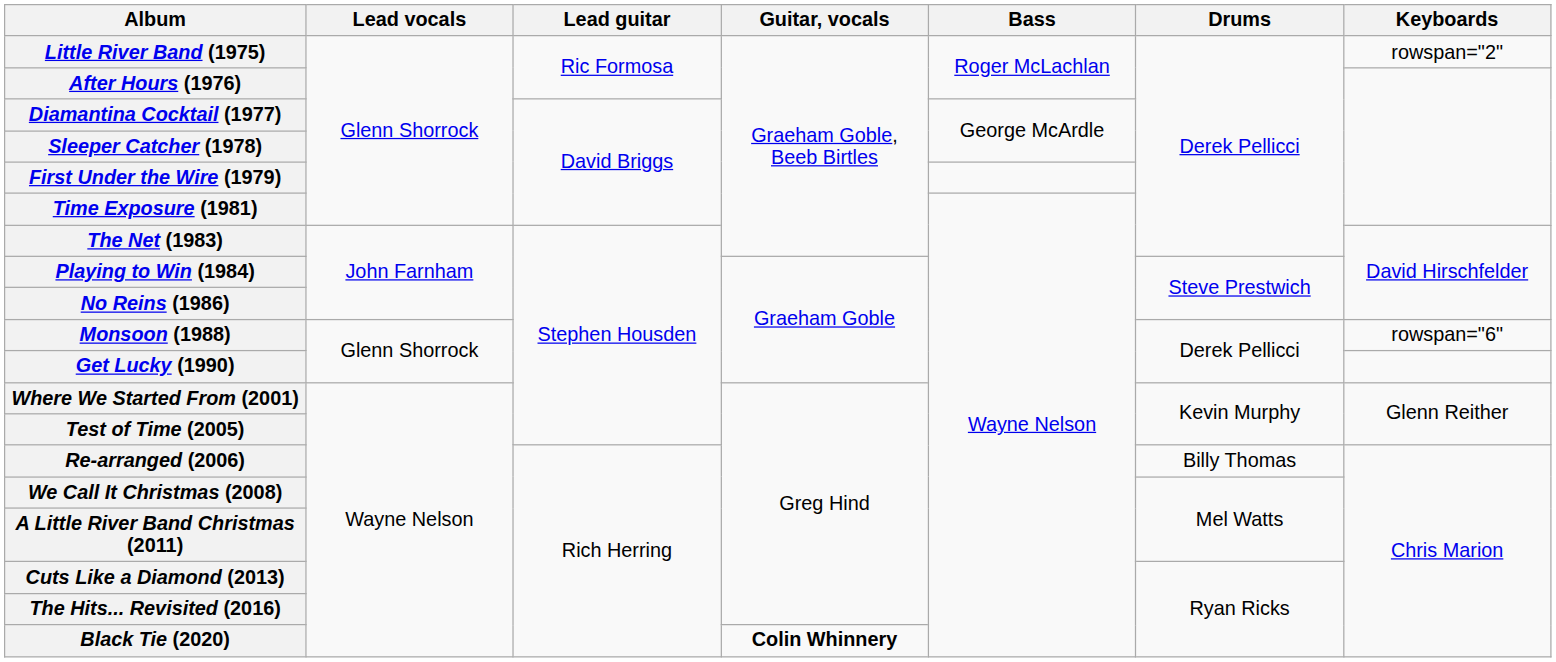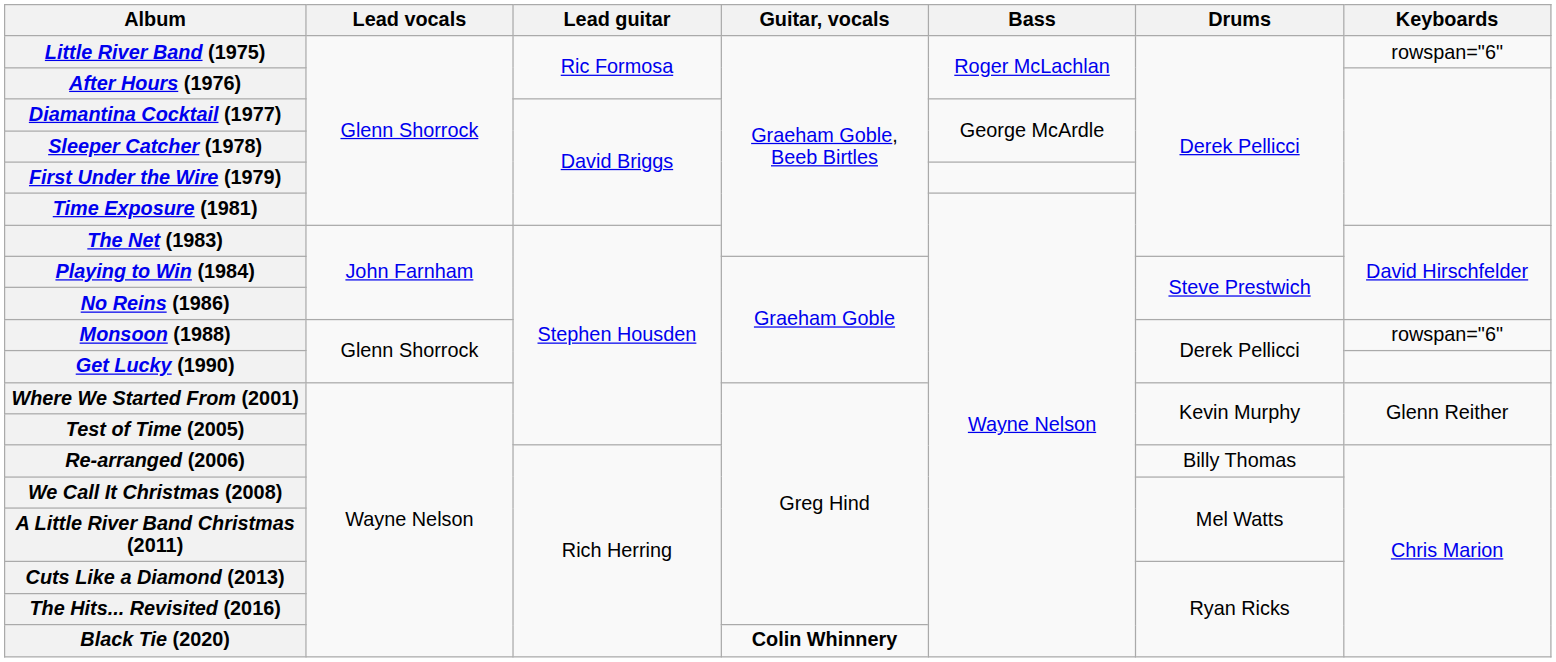(1447, 51) rowspan="2" -> (1447, 51) rowspan="6"
